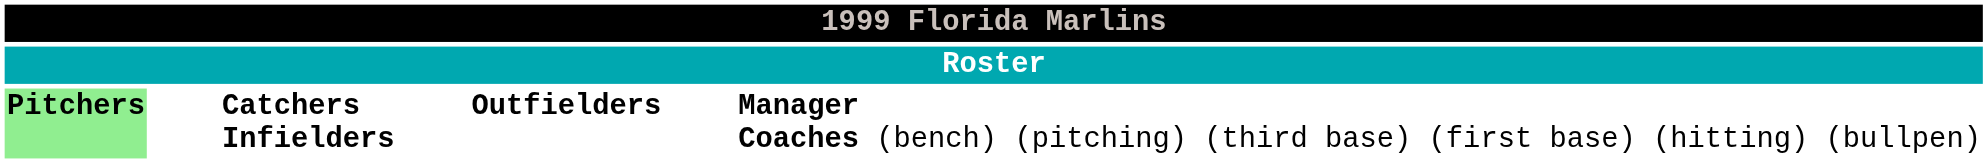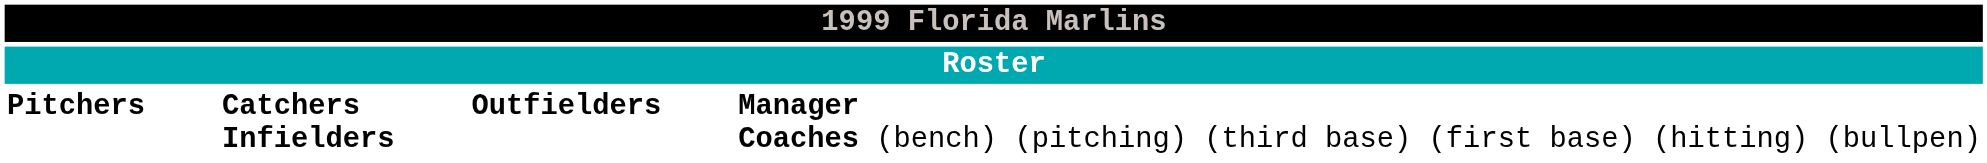(76, 107) lightgreen background -> (76, 107) no background
